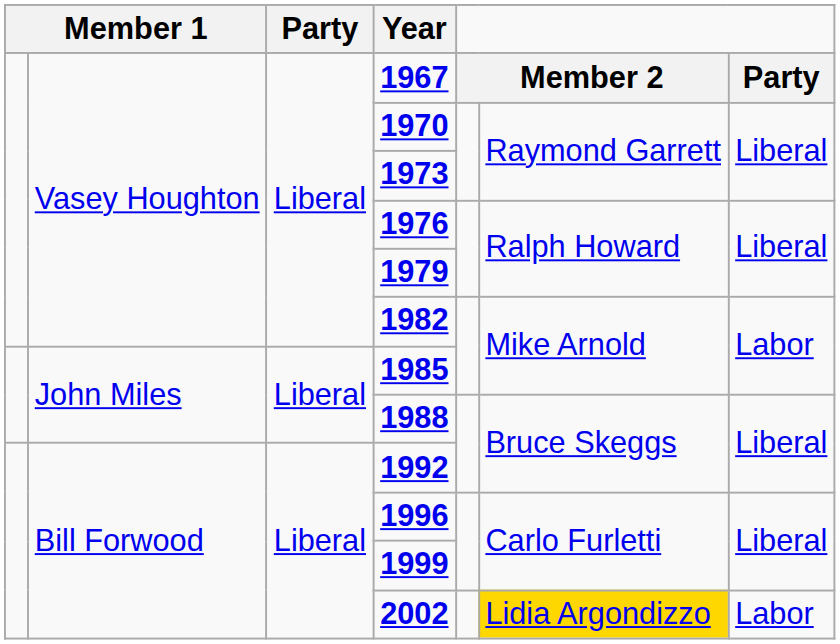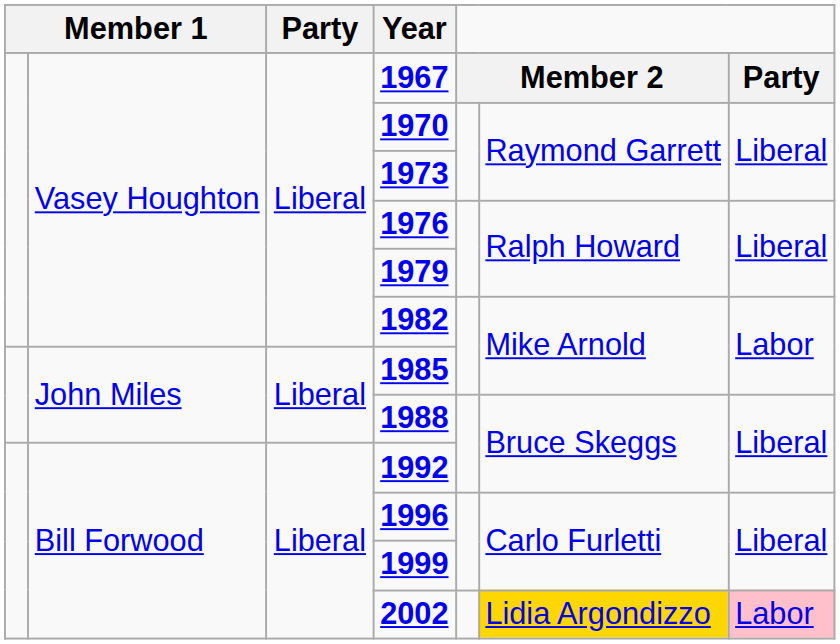(774, 613) no background -> (774, 613) pink background
